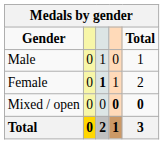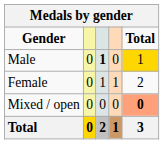(103, 60) normal -> (103, 60) bold
(140, 60) no background -> (140, 60) gold background
(103, 83) bold -> (103, 83) normal
(116, 105) bold -> (116, 105) normal
(140, 105) no background -> (140, 105) lightsalmon background
